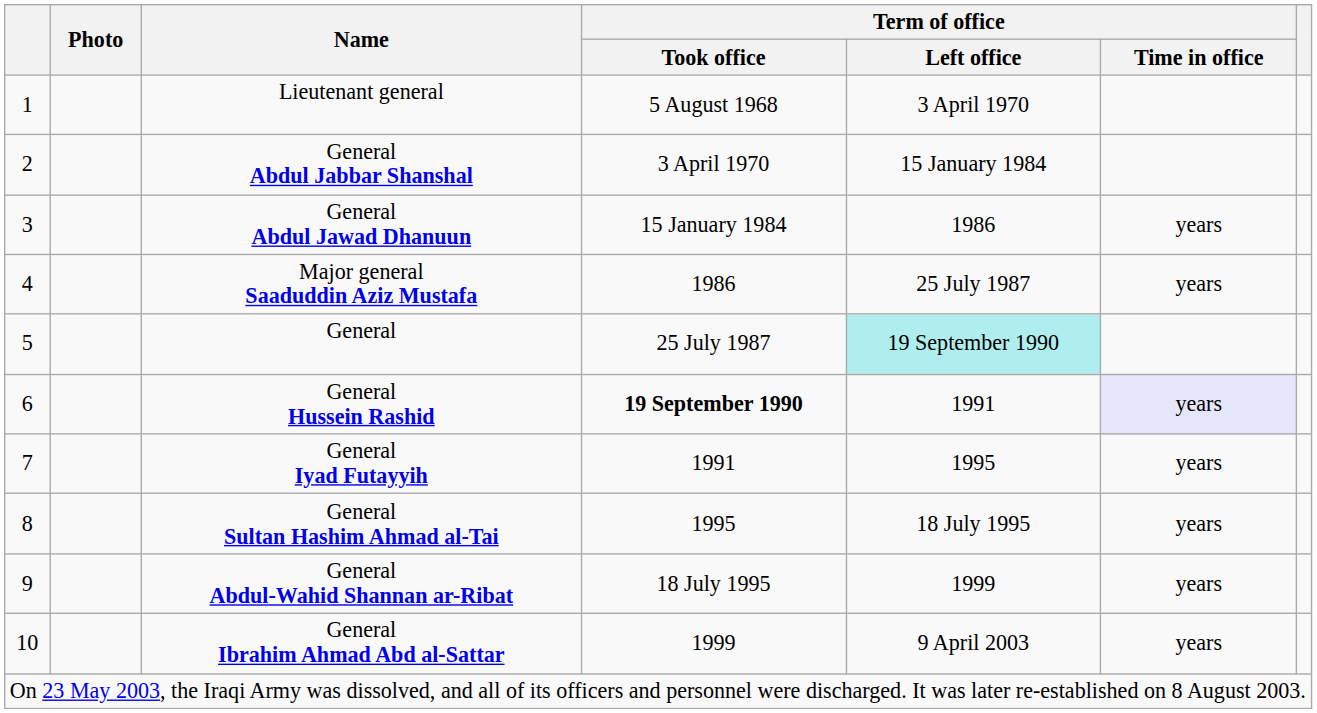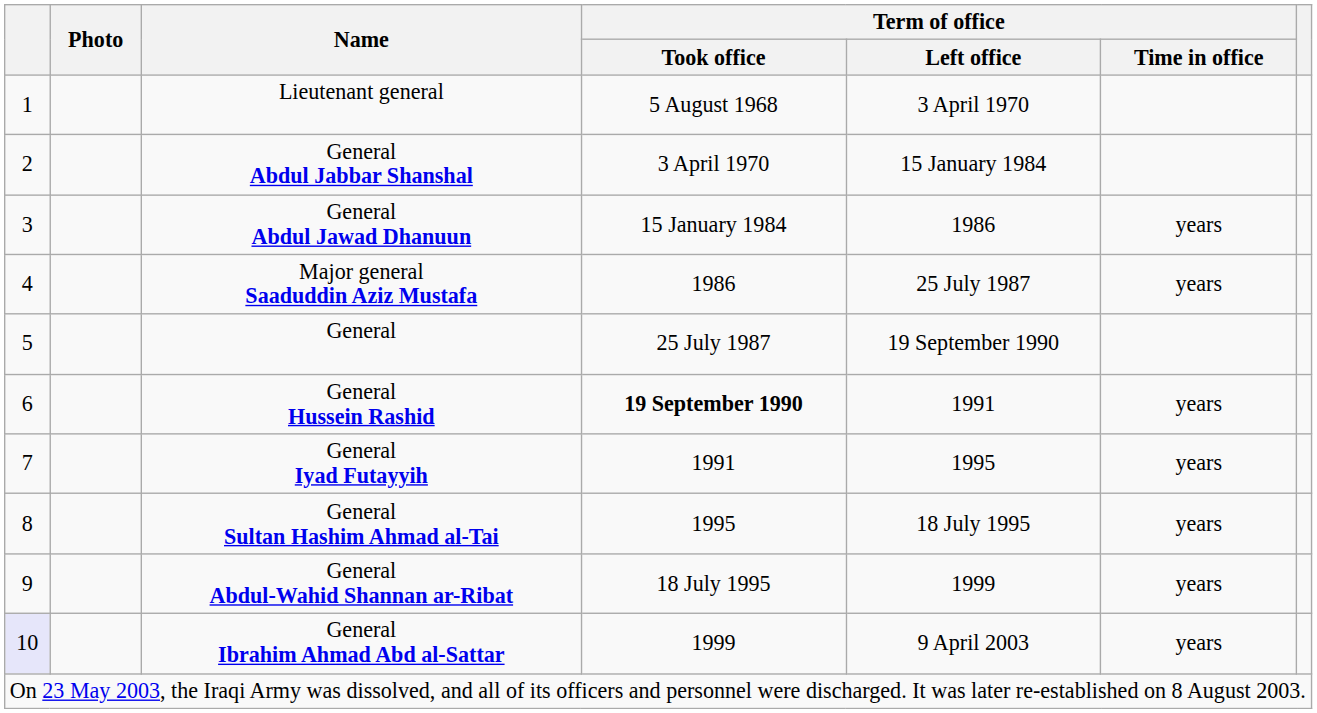(973, 343) paleturquoise background -> (973, 343) no background
(1199, 403) lavender background -> (1199, 403) no background
(27, 643) no background -> (27, 643) lavender background
